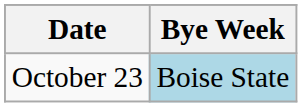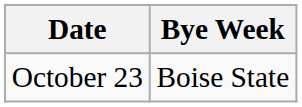(223, 77) lightblue background -> (223, 77) no background
